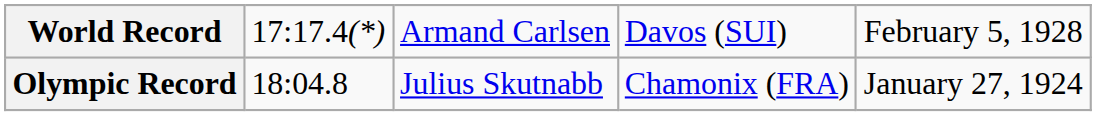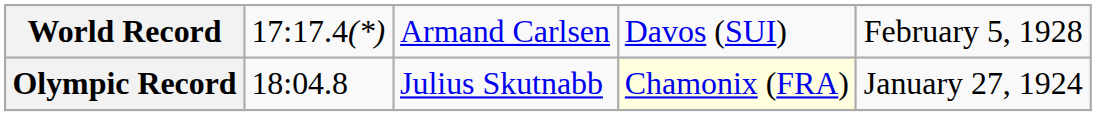(737, 83) no background -> (737, 83) lightyellow background
